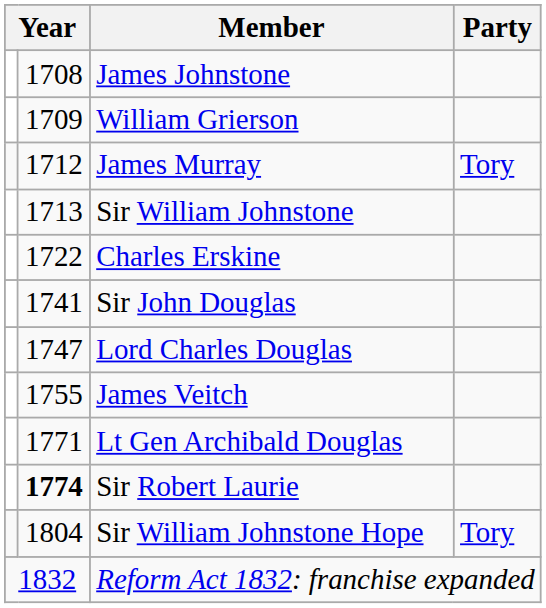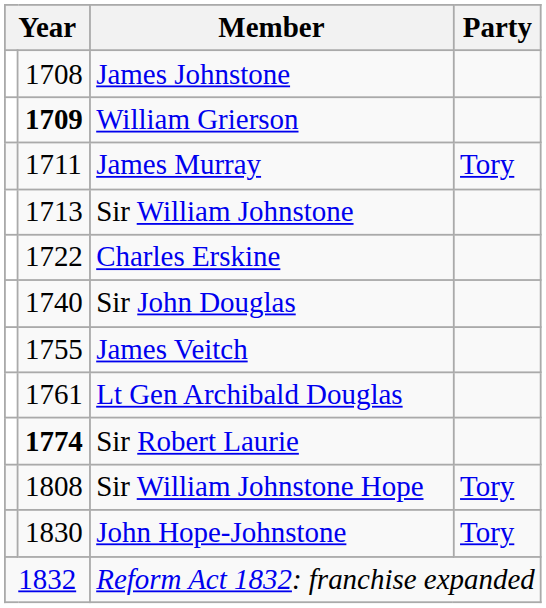(54, 119) normal -> (54, 119) bold
(54, 165) 1712 -> (53, 165) 1711
(54, 303) 1741 -> (54, 303) 1740
- row: (224, 348)
(54, 440) 1771 -> (54, 394) 1761
(54, 532) 1804 -> (54, 486) 1808
+ row: (221, 532)
